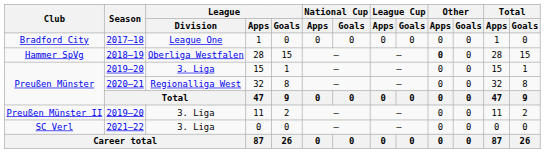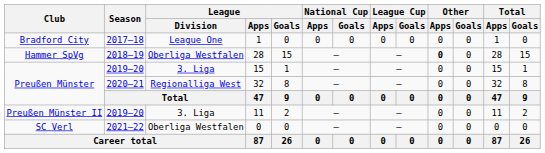(196, 127) 3. Liga -> (196, 127) Oberliga Westfalen
